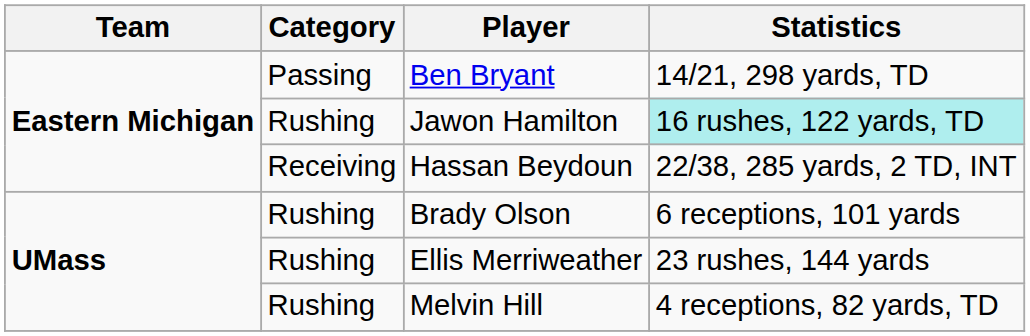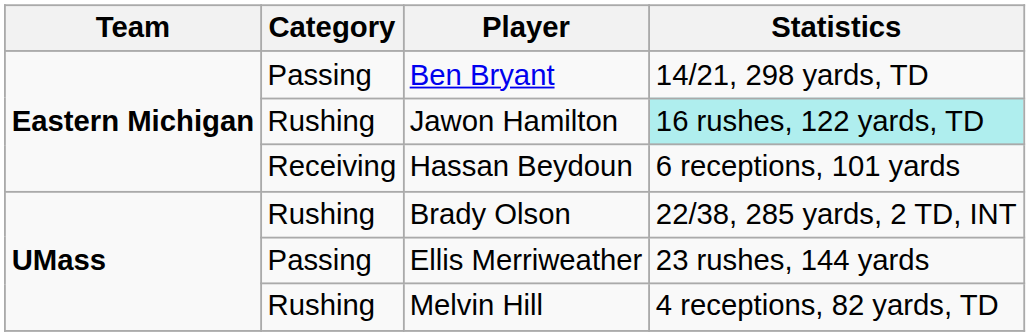(836, 167) 22/38, 285 yards, 2 TD, INT -> (808, 167) 6 receptions, 101 yards
(808, 213) 6 receptions, 101 yards -> (836, 213) 22/38, 285 yards, 2 TD, INT
(321, 260) Rushing -> (320, 260) Passing
